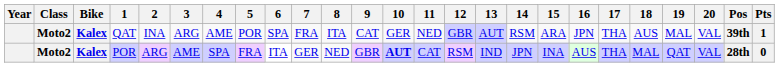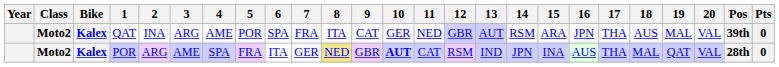(763, 33) 1 -> (763, 33) 0
(337, 52) no background -> (337, 52) khaki background
